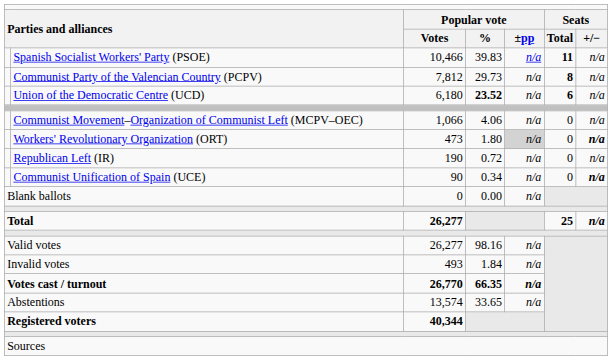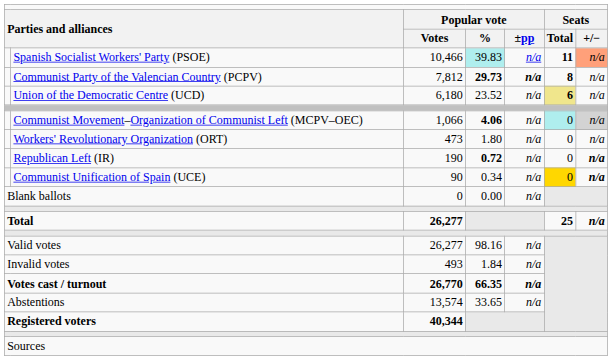(488, 57) no background -> (488, 57) paleturquoise background
(597, 57) no background -> (597, 57) lightsalmon background
(488, 76) normal -> (488, 76) bold
(534, 76) normal -> (533, 76) bold
(488, 95) bold -> (488, 95) normal
(570, 95) no background -> (570, 95) khaki background
(491, 120) normal -> (491, 120) bold
(570, 120) no background -> (570, 120) paleturquoise background
(597, 120) no background -> (597, 120) lightgrey background
(534, 139) lightgrey background -> (534, 139) no background
(597, 139) bold -> (597, 139) normal
(491, 158) normal -> (491, 158) bold
(597, 158) normal -> (597, 158) bold
(570, 177) no background -> (570, 177) gold background
